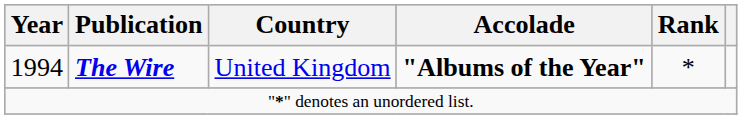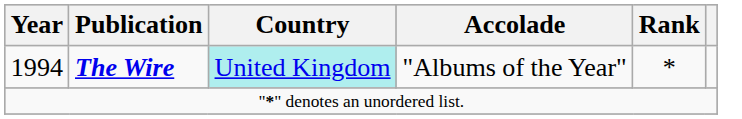(303, 66) no background -> (303, 66) paleturquoise background
(524, 66) bold -> (515, 66) normal
